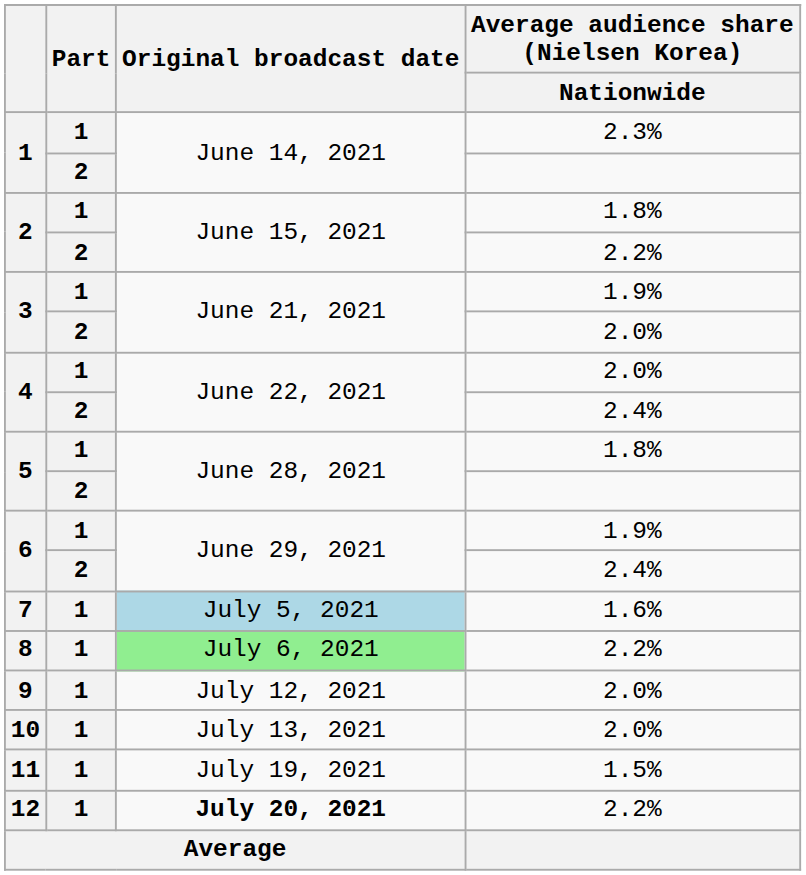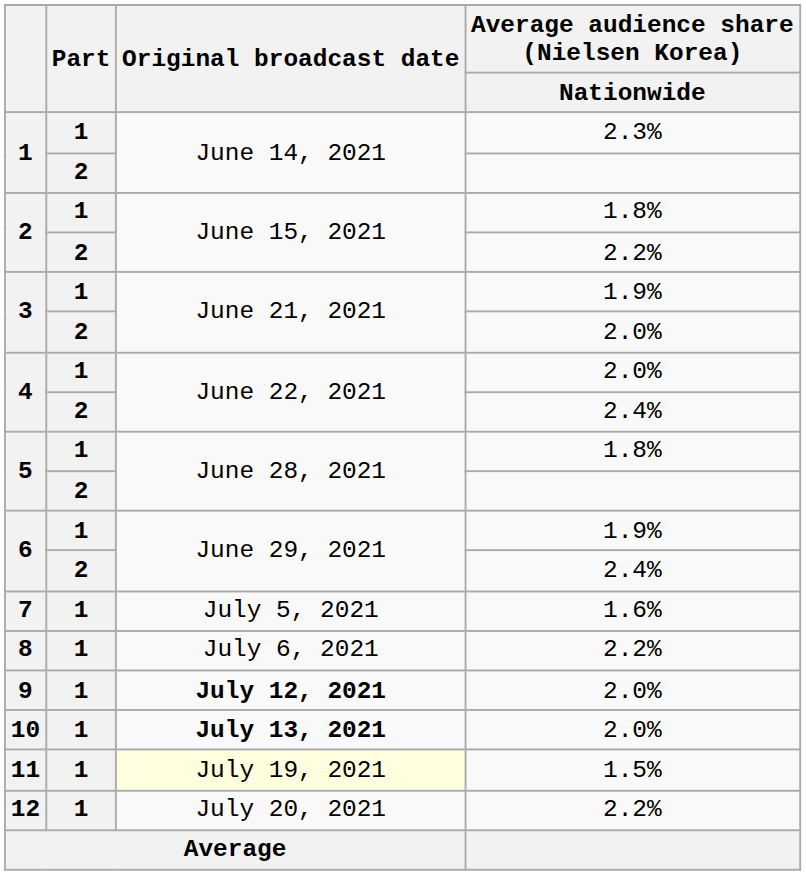(291, 611) lightblue background -> (291, 611) no background
(291, 651) lightgreen background -> (291, 651) no background
(291, 690) normal -> (291, 690) bold
(291, 730) normal -> (291, 730) bold
(291, 770) no background -> (291, 770) lightyellow background
(291, 810) bold -> (291, 810) normal
